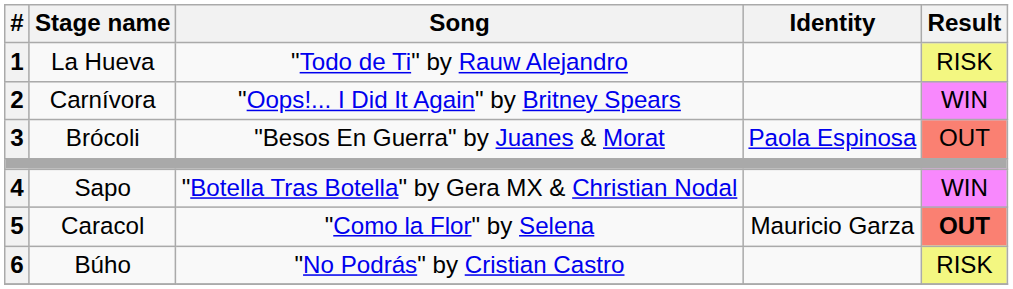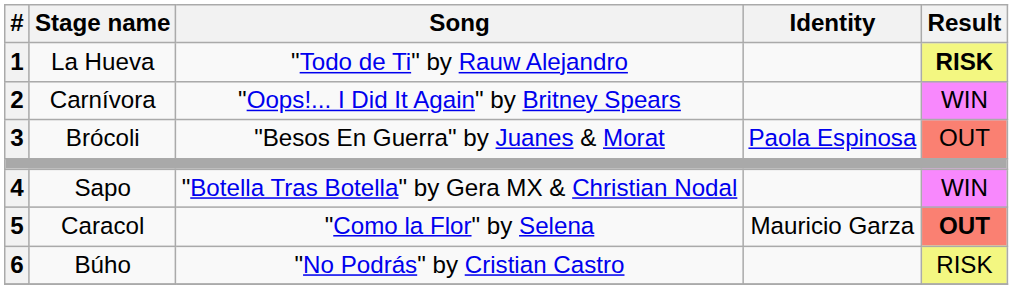(964, 61) normal -> (964, 61) bold
